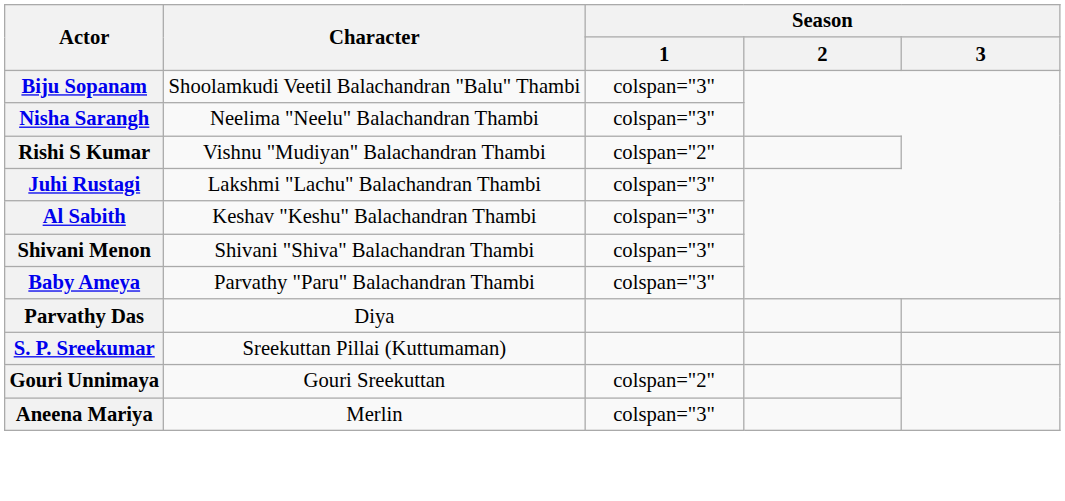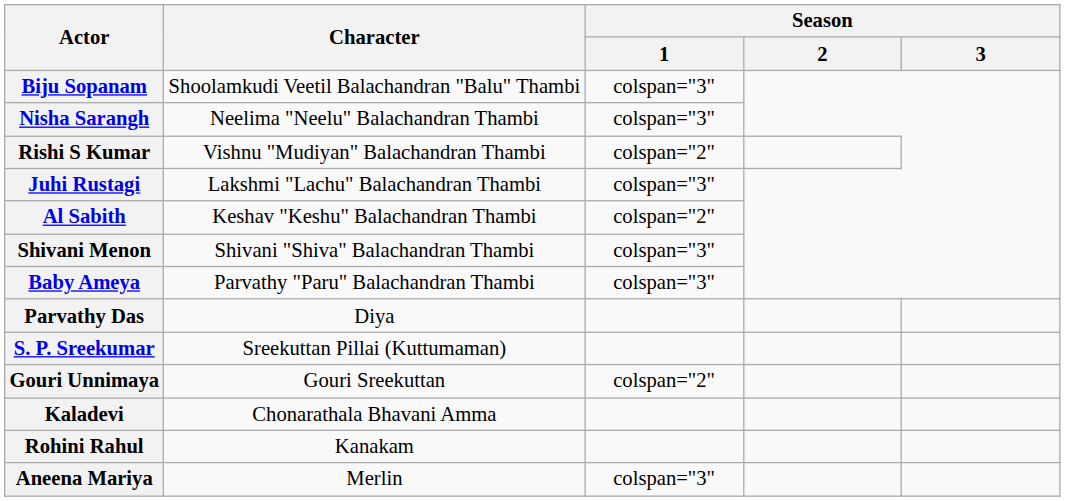(664, 217) colspan="3" -> (664, 217) colspan="2"
+ row: (84, 413)
+ row: (84, 446)
